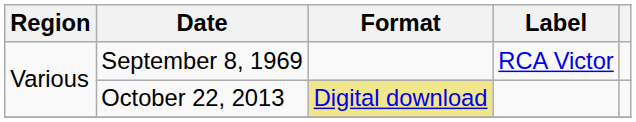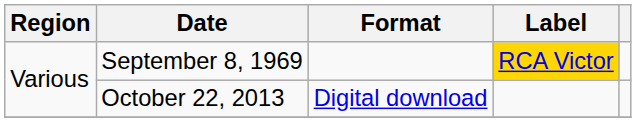(556, 60) no background -> (556, 60) gold background
(401, 98) khaki background -> (401, 98) no background
